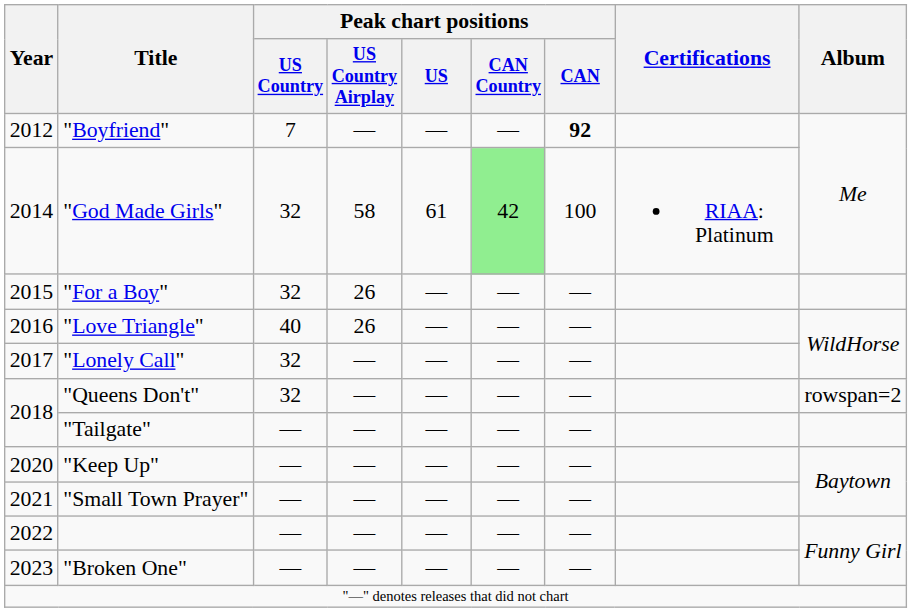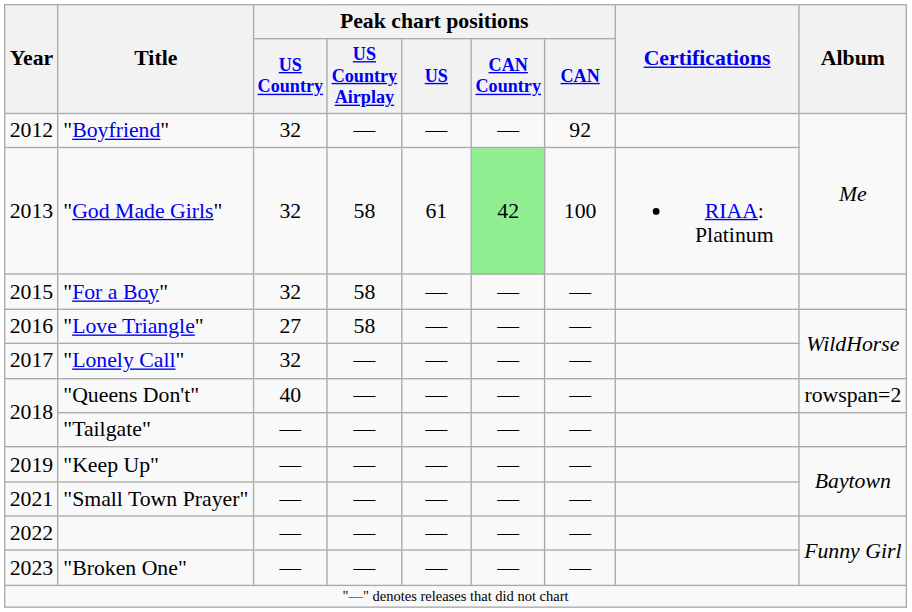(290, 130) 7 -> (290, 130) 32
(580, 130) bold -> (580, 130) normal
(31, 210) 2014 -> (31, 210) 2013
(364, 291) 26 -> (364, 291) 58
(290, 326) 40 -> (290, 326) 27
(364, 326) 26 -> (364, 326) 58
(290, 395) 32 -> (290, 395) 40
(31, 464) 2020 -> (31, 464) 2019
